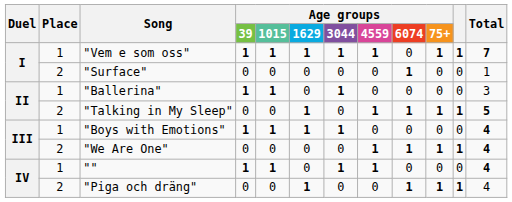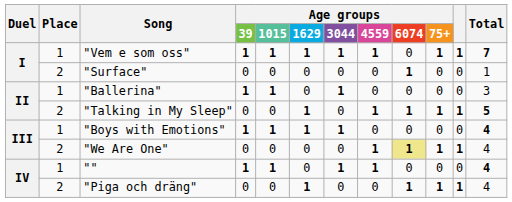(409, 149) no background -> (409, 149) khaki background
(487, 149) bold -> (487, 149) normal
